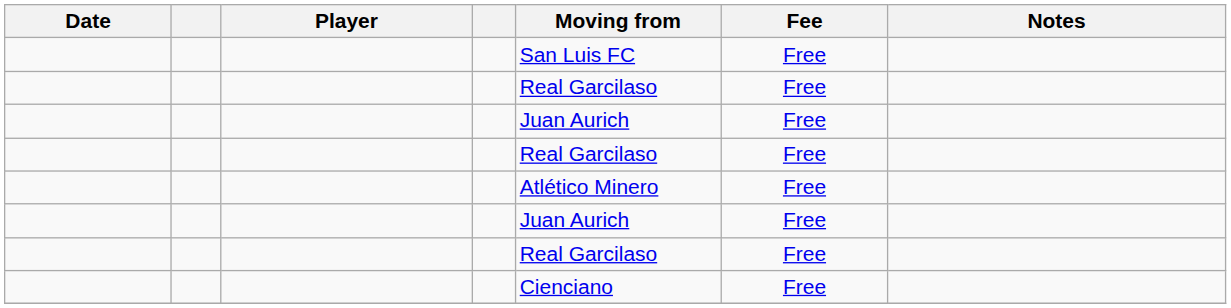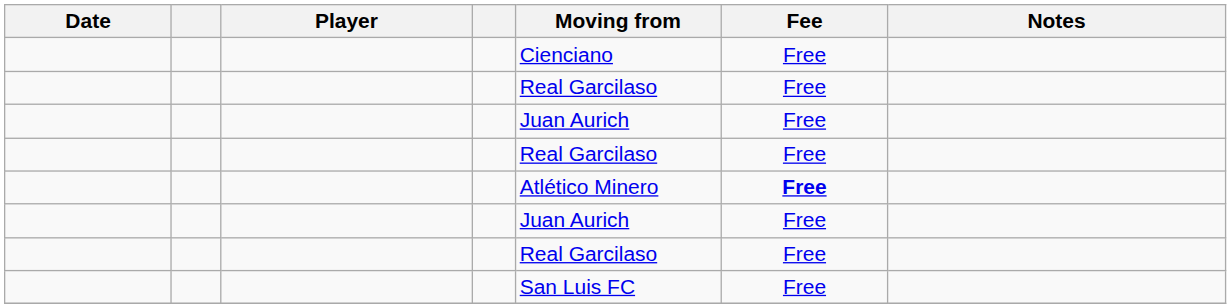(577, 54) San Luis FC -> (566, 54) Cienciano
(804, 187) normal -> (804, 187) bold
(566, 287) Cienciano -> (577, 287) San Luis FC
